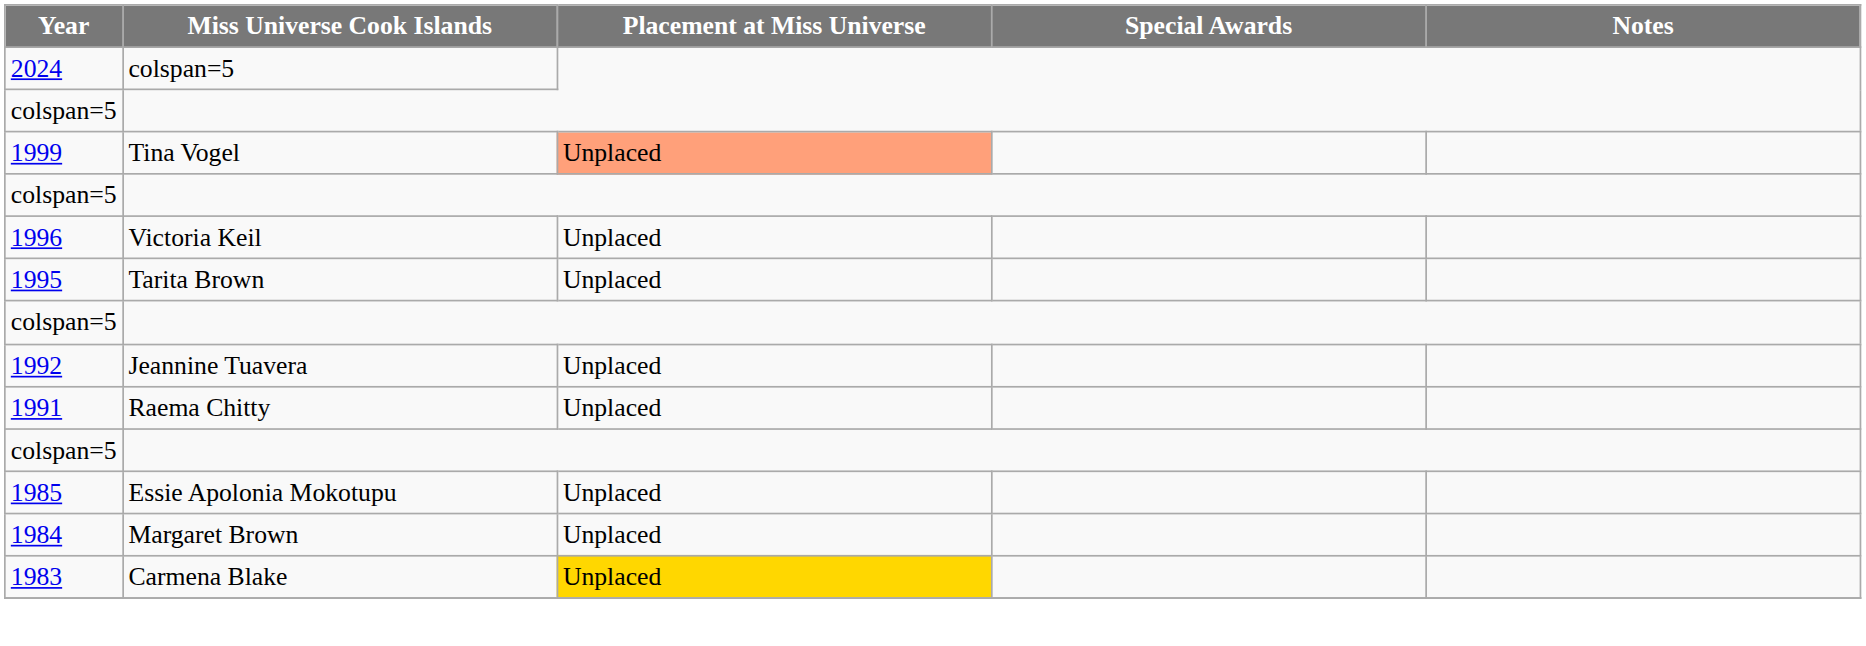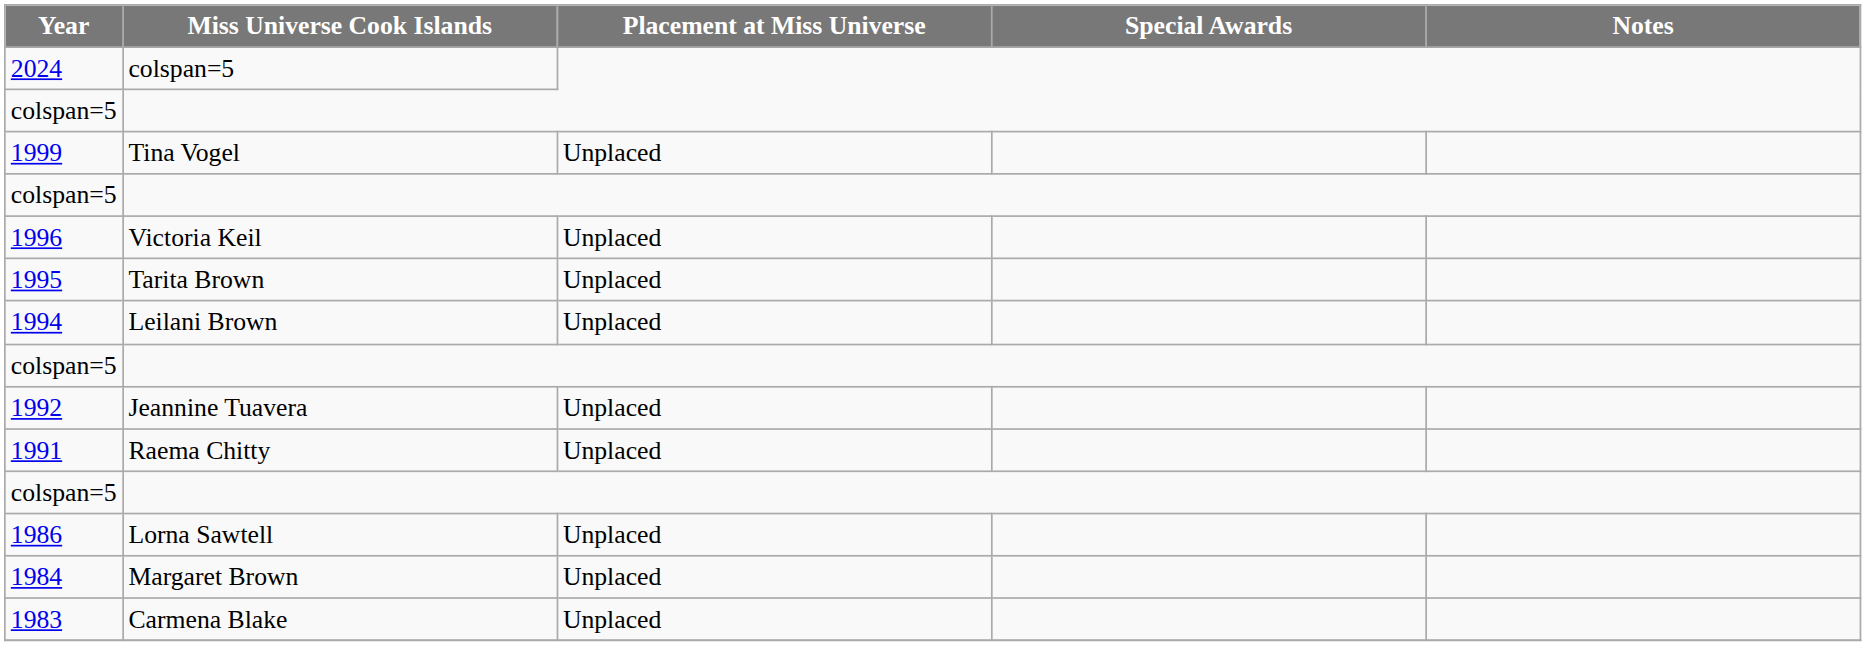(612, 152) lightsalmon background -> (612, 152) no background
+ row: (36, 322)
+ row: (36, 534)
- row: (36, 491)
(612, 576) gold background -> (612, 618) no background
